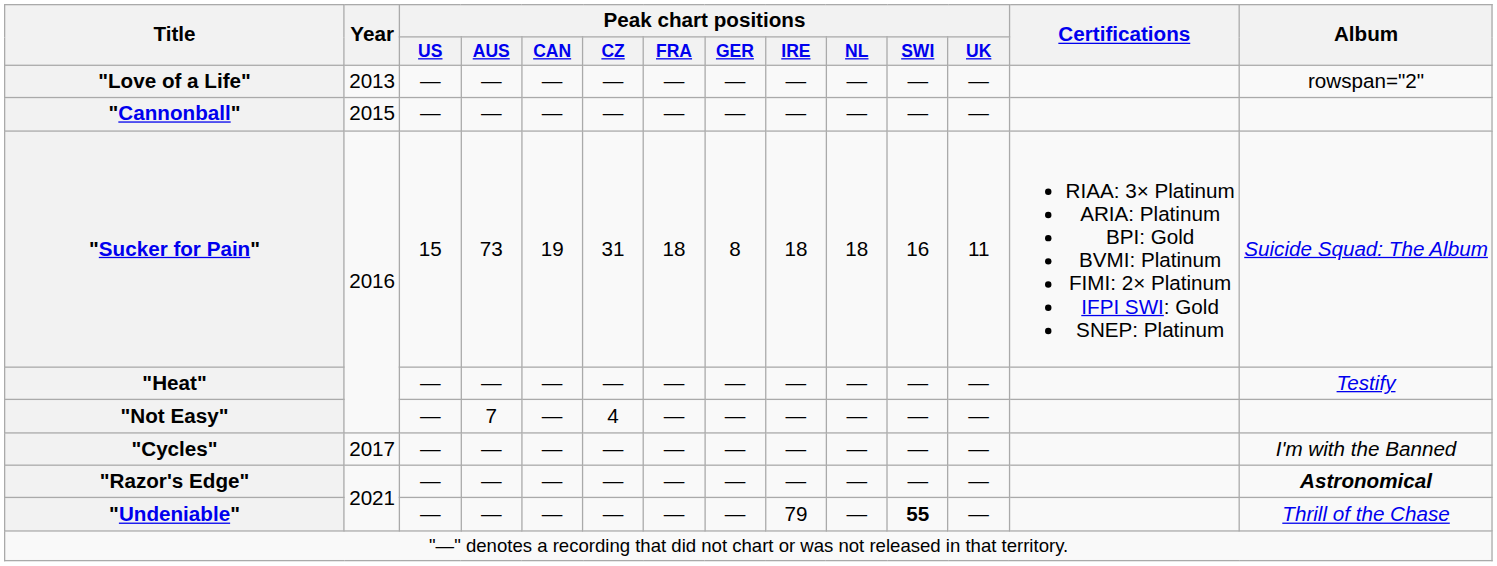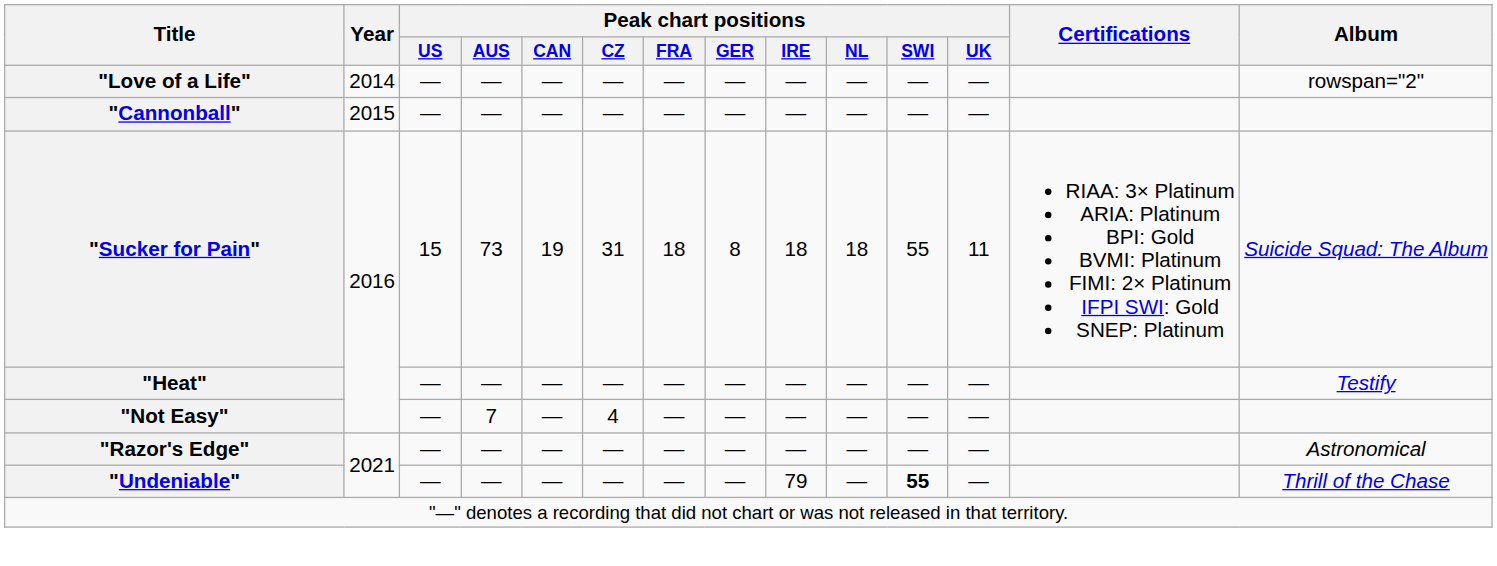(372, 81) 2013 -> (372, 81) 2014
(918, 248) 16 -> (918, 248) 55
- row: (175, 448)
(1366, 481) bold -> (1366, 448) normal
